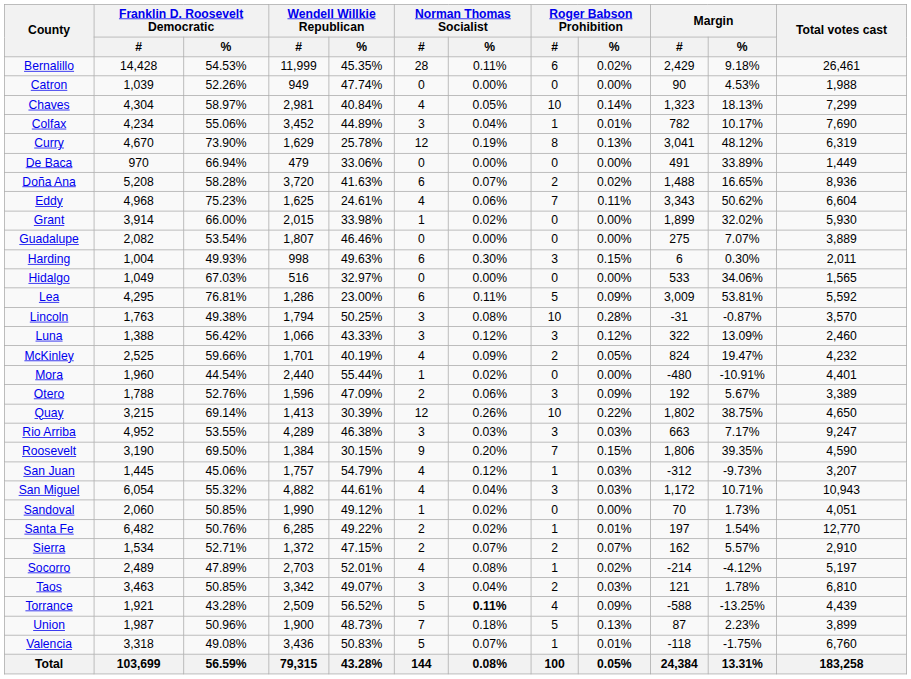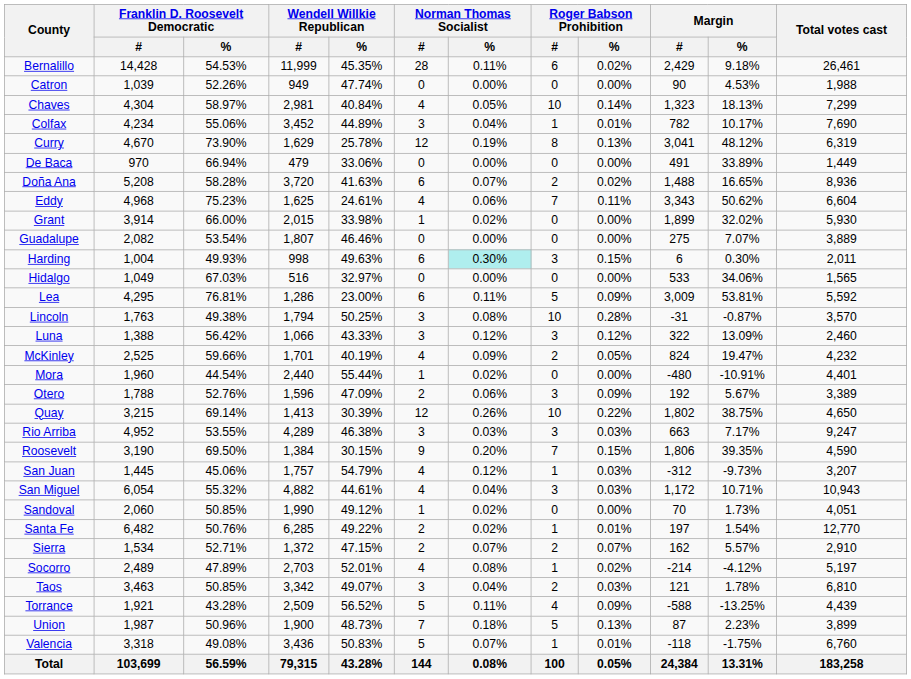(490, 259) no background -> (490, 259) paleturquoise background
(490, 606) bold -> (490, 606) normal
